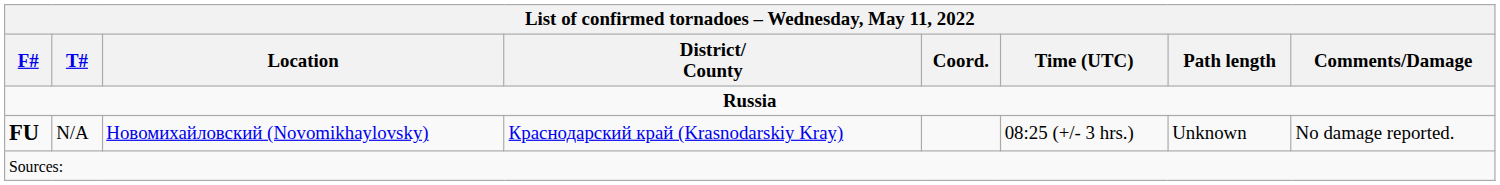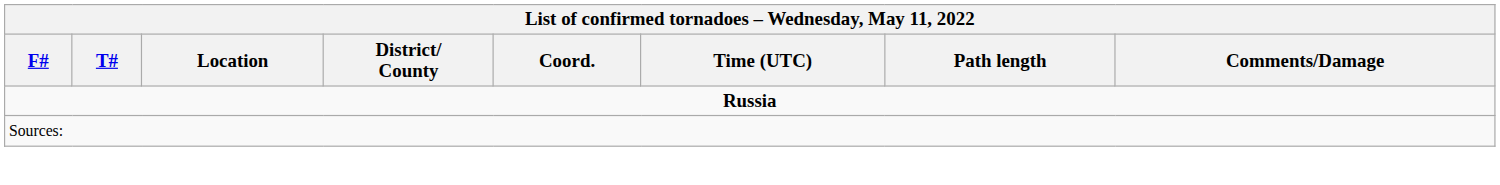- row: (24, 132)
